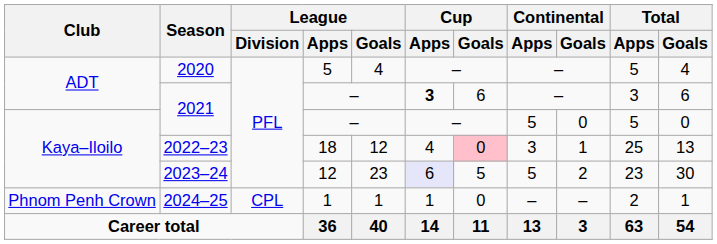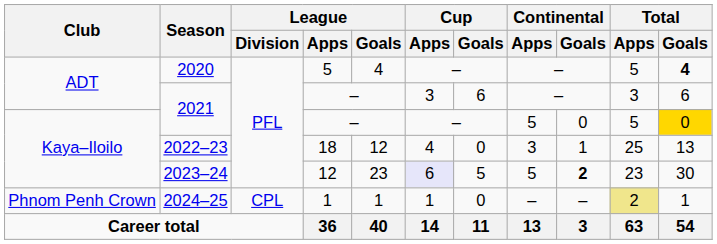(685, 69) normal -> (685, 69) bold
(430, 95) bold -> (430, 95) normal
(685, 122) no background -> (685, 122) gold background
(481, 148) pink background -> (481, 148) no background
(583, 174) normal -> (583, 174) bold
(634, 200) no background -> (634, 200) khaki background
